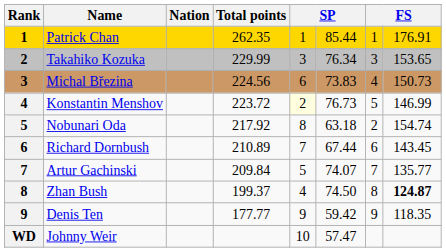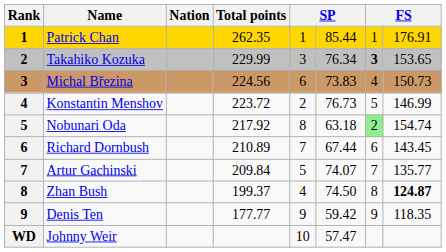(374, 59) normal -> (374, 59) bold
(303, 103) lightyellow background -> (303, 103) no background
(374, 125) no background -> (374, 125) lightgreen background
